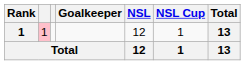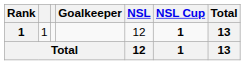(44, 32) pink background -> (44, 32) no background
(181, 32) normal -> (181, 32) bold
